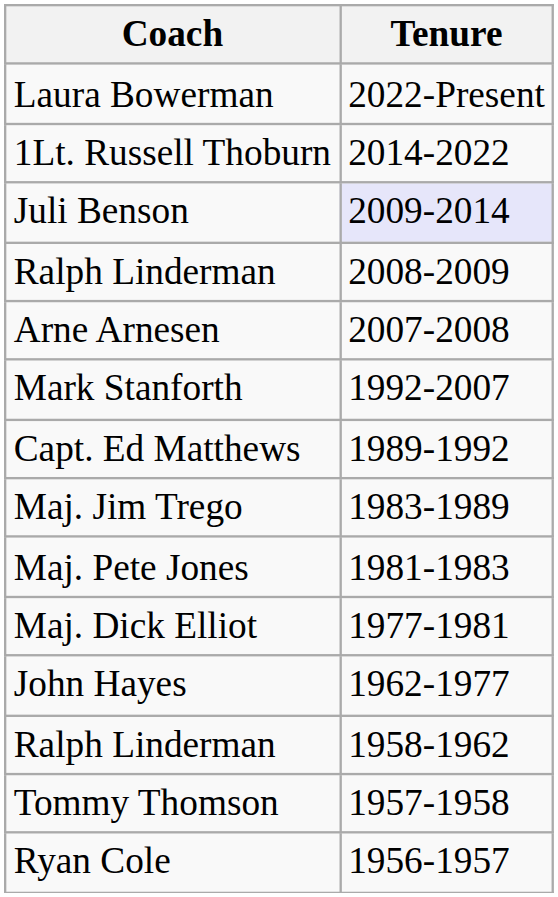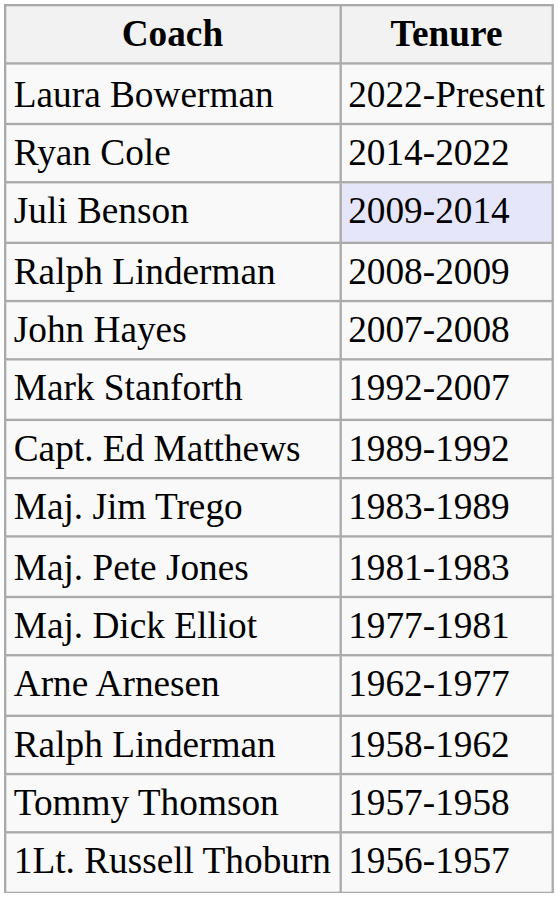(172, 152) 1Lt. Russell Thoburn -> (92, 152) Ryan Cole
(117, 329) Arne Arnesen -> (100, 329) John Hayes
(100, 684) John Hayes -> (117, 684) Arne Arnesen
(92, 861) Ryan Cole -> (172, 861) 1Lt. Russell Thoburn
